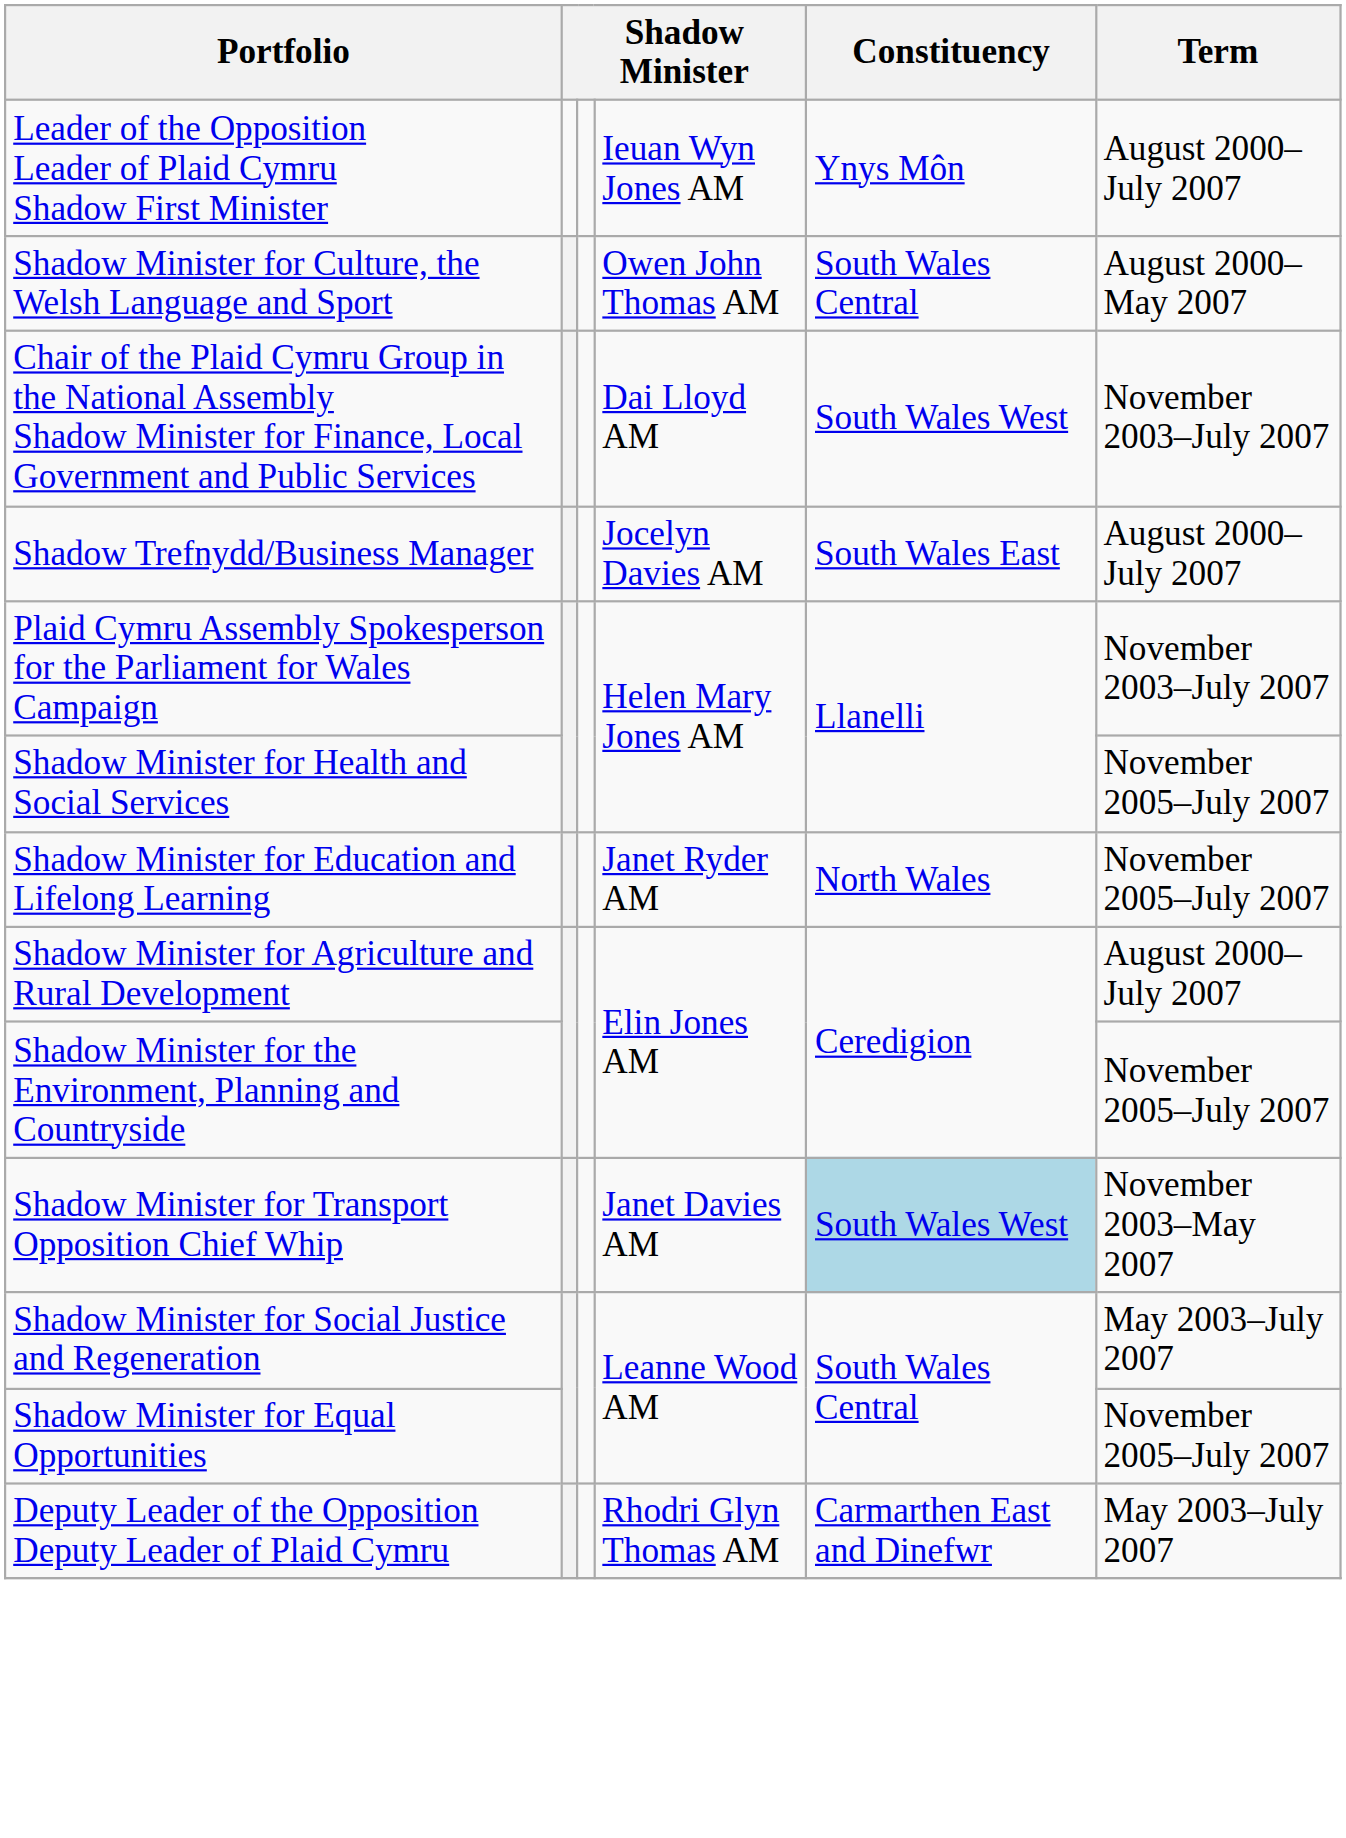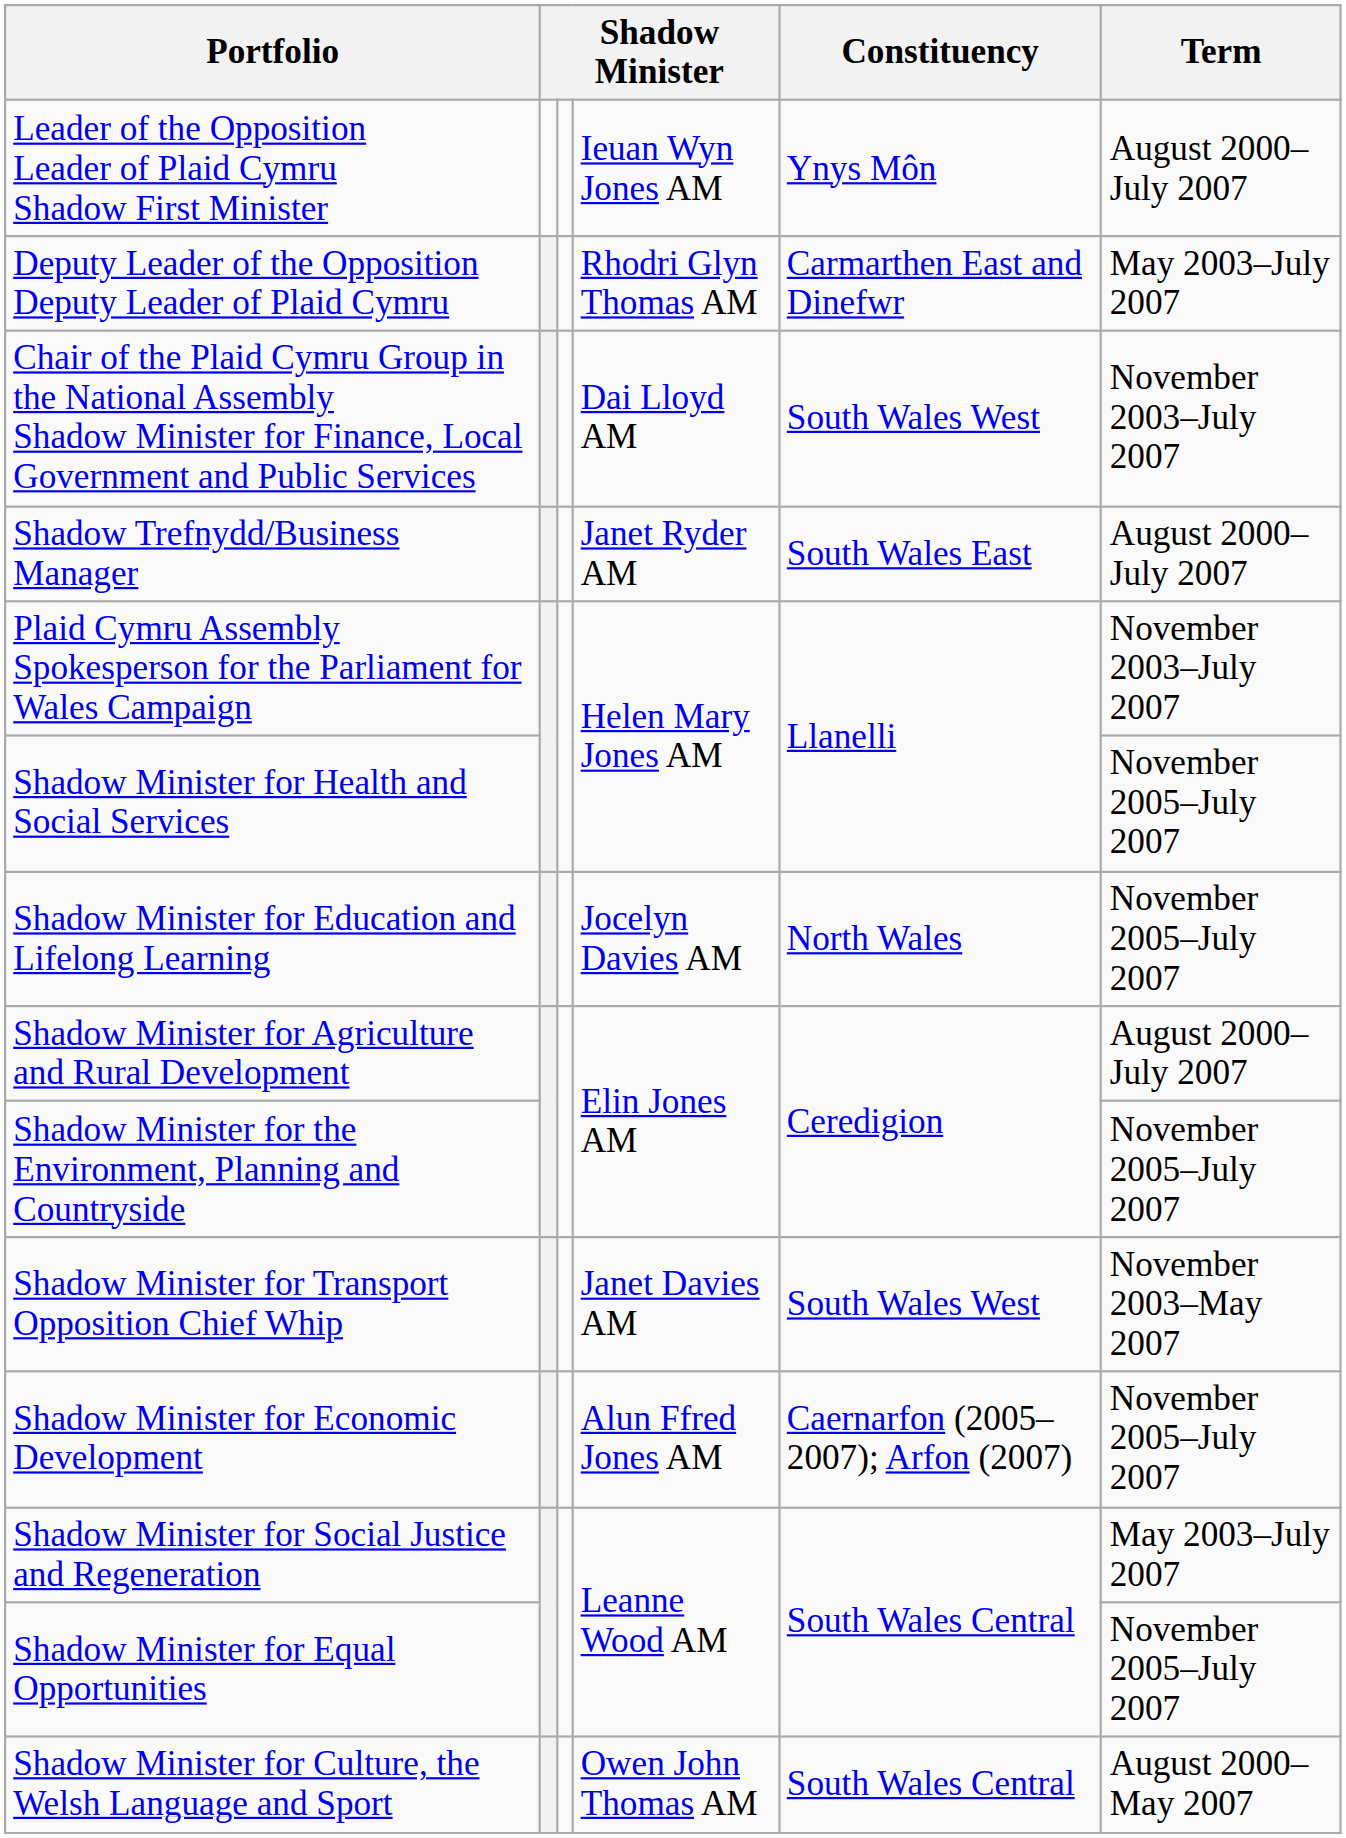rows swapped: (246, 1530) <-> (246, 282)
(683, 552) Jocelyn Davies AM -> (664, 552) Janet Ryder AM
(685, 878) Janet Ryder AM -> (661, 937) Jocelyn Davies AM
(942, 1224) lightblue background -> (913, 1303) no background
+ row: (235, 1438)
